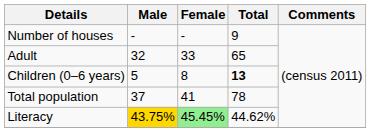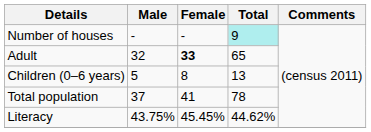(235, 35) no background -> (235, 35) paleturquoise background
(188, 55) normal -> (188, 55) bold
(239, 76) bold -> (239, 76) normal
(153, 117) gold background -> (153, 117) no background
(203, 117) lightgreen background -> (203, 117) no background
